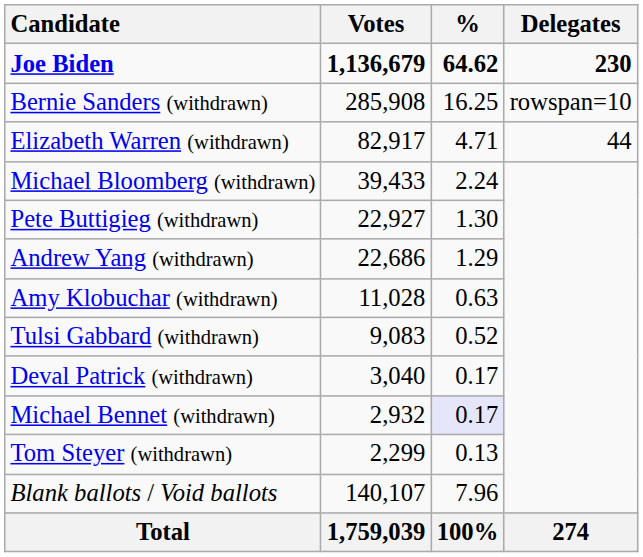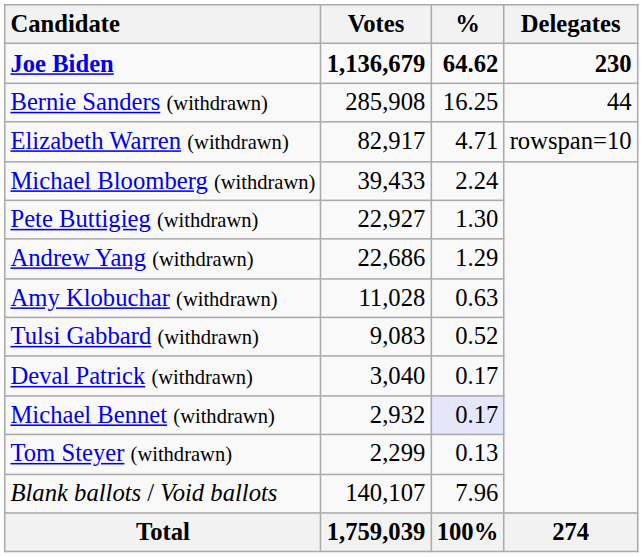(571, 102) rowspan=10 -> (619, 102) 44
(619, 141) 44 -> (571, 141) rowspan=10
